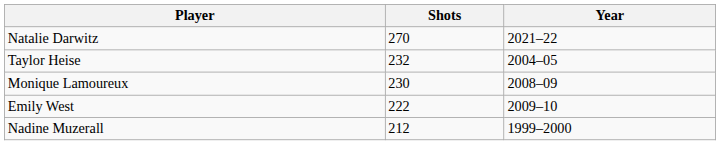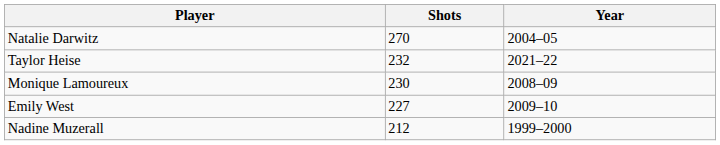(532, 38) 2021–22 -> (532, 38) 2004–05
(532, 60) 2004–05 -> (532, 60) 2021–22
(399, 106) 222 -> (399, 106) 227
